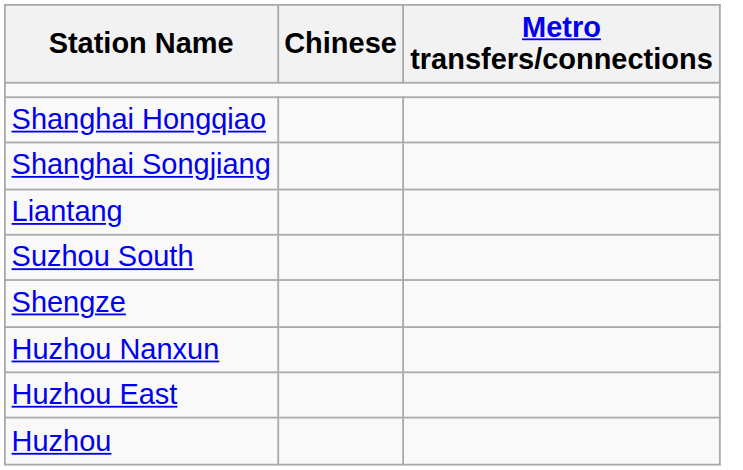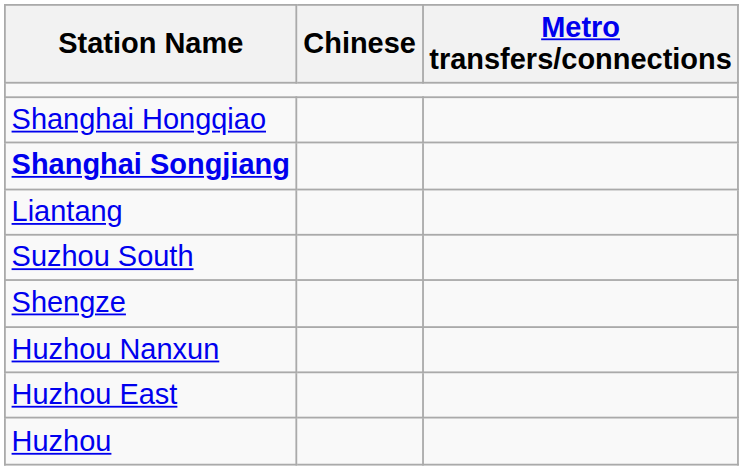(141, 165) normal -> (151, 165) bold
